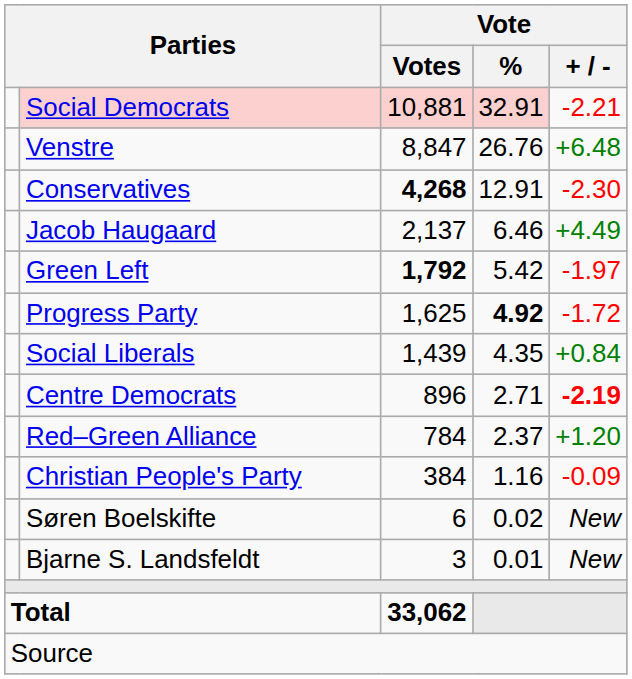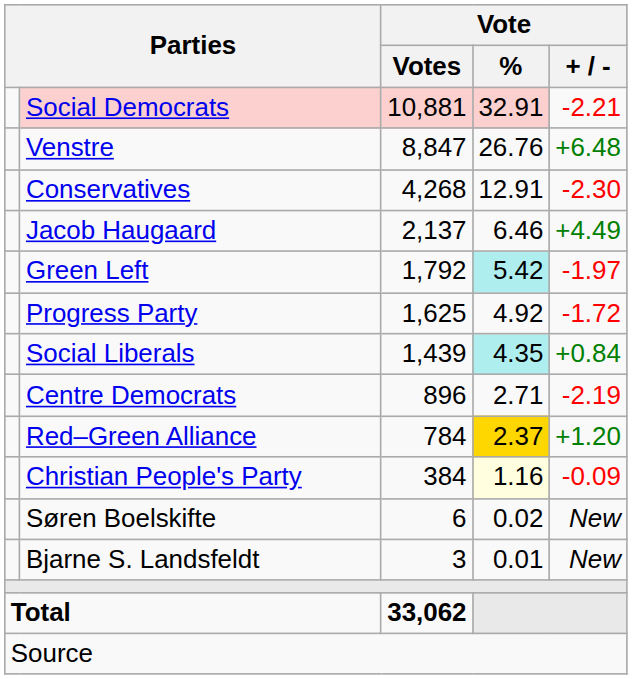(434, 189) bold -> (434, 189) normal
(434, 271) bold -> (434, 271) normal
(518, 271) no background -> (518, 271) paleturquoise background
(518, 312) bold -> (518, 312) normal
(518, 353) no background -> (518, 353) paleturquoise background
(591, 395) bold -> (591, 395) normal
(518, 436) no background -> (518, 436) gold background
(518, 477) no background -> (518, 477) lightyellow background
